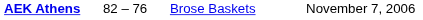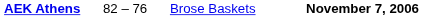(361, 9) normal -> (363, 9) bold
